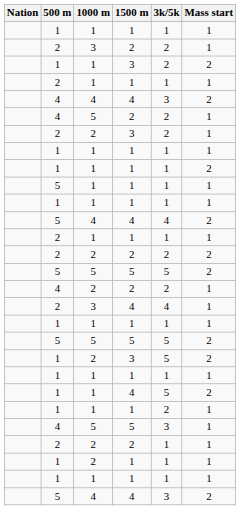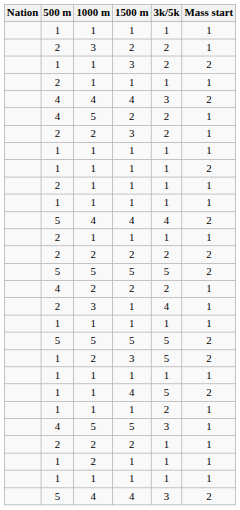(57, 185) 5 -> (57, 185) 2
(132, 306) 4 -> (132, 306) 1
